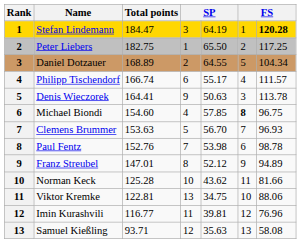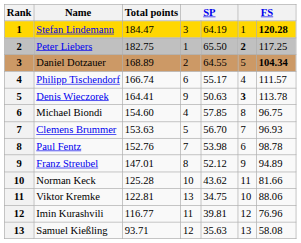(243, 46) normal -> (243, 46) bold
(273, 63) normal -> (273, 63) bold
(243, 96) normal -> (243, 96) bold
(243, 113) bold -> (243, 113) normal
